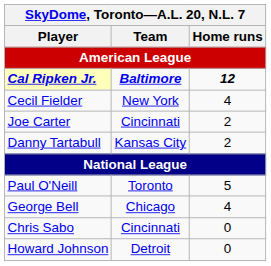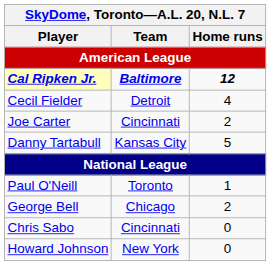(150, 100) New York -> (150, 100) Detroit
(228, 143) 2 -> (228, 143) 5
(228, 185) 5 -> (228, 185) 1
(228, 206) 4 -> (228, 206) 2
(150, 249) Detroit -> (150, 249) New York
